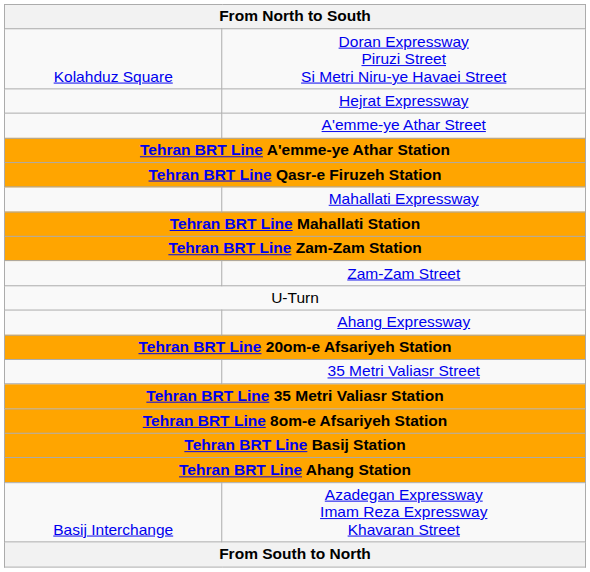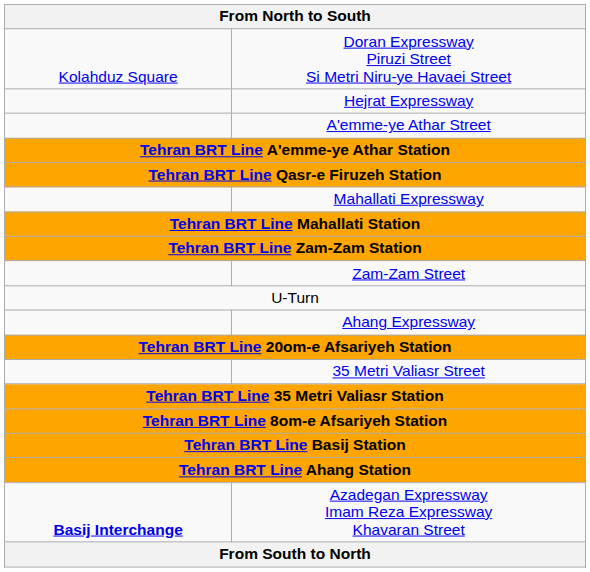(113, 529) normal -> (118, 529) bold
